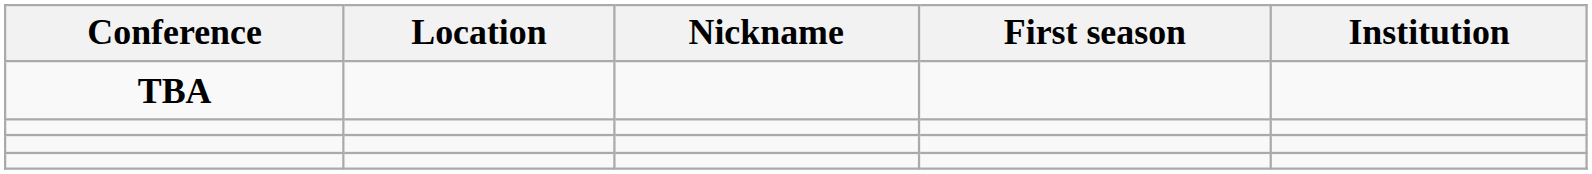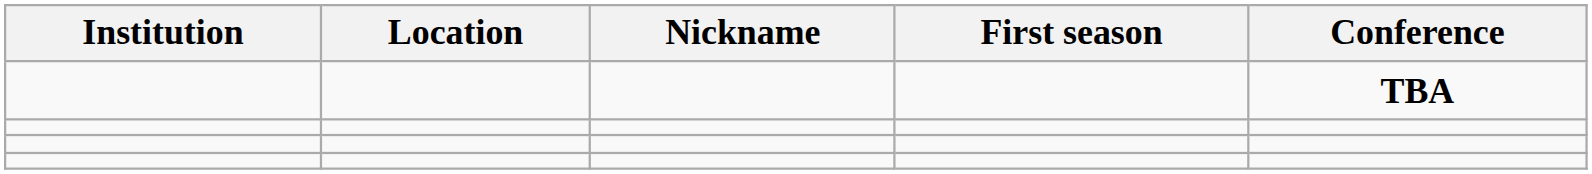columns swapped: (1429, 32) <-> (175, 32)
